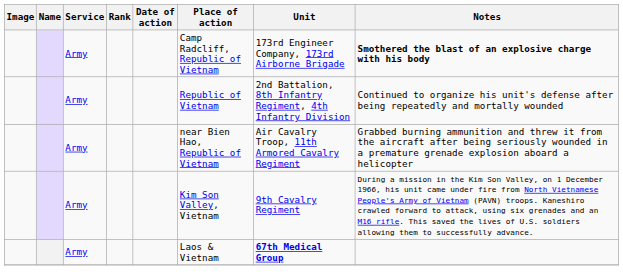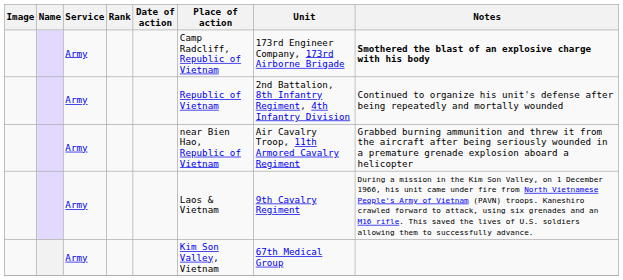(199, 205) Kim Son Valley, Vietnam -> (199, 205) Laos & Vietnam
(199, 252) Laos & Vietnam -> (199, 257) Kim Son Valley, Vietnam
(289, 252) bold -> (289, 257) normal
